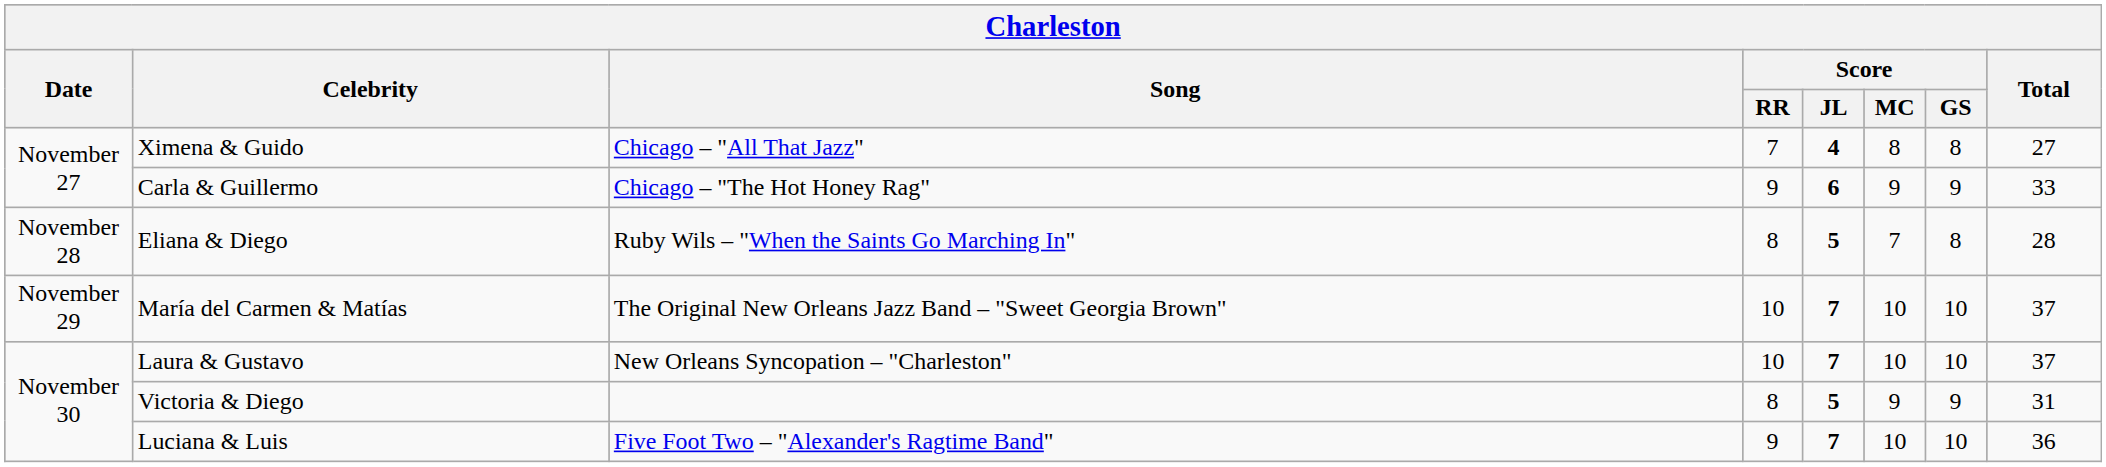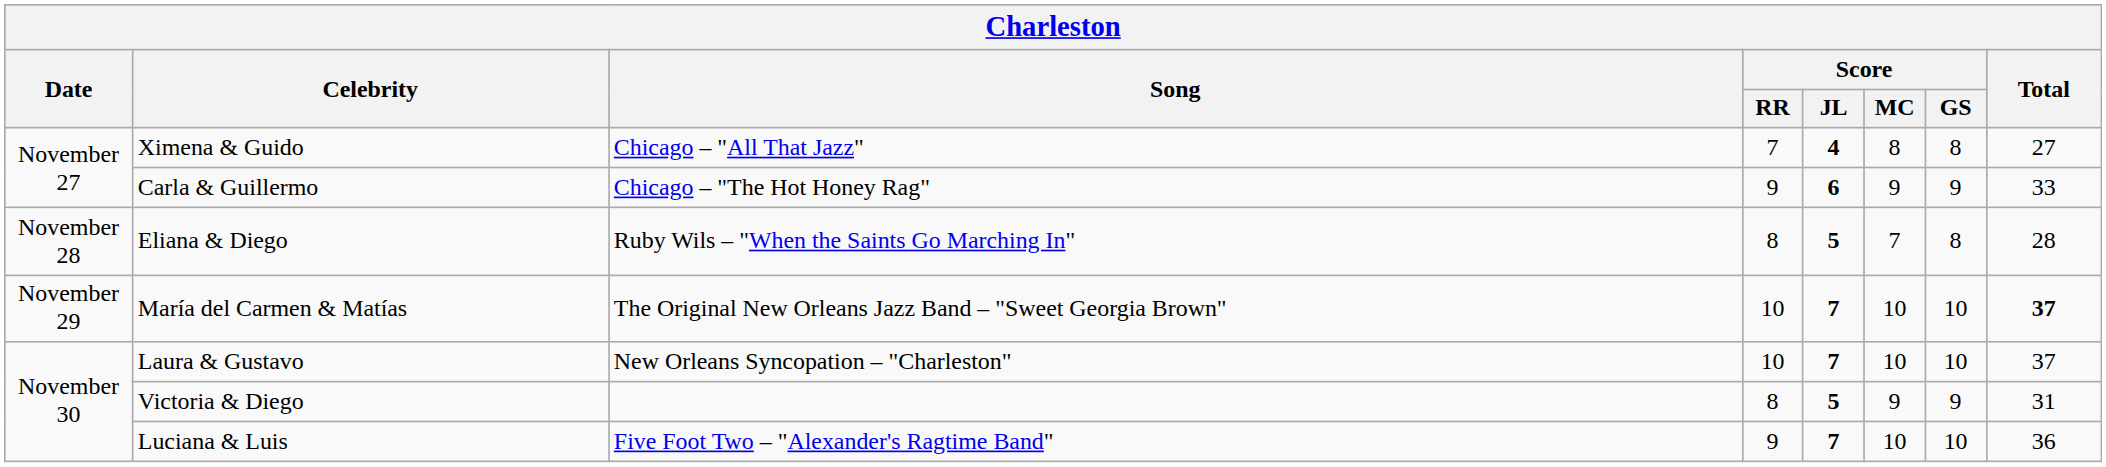(2044, 308) normal -> (2044, 308) bold
